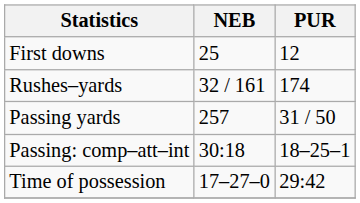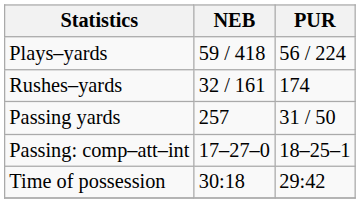- row: (57, 53)
+ row: (58, 53)
(222, 149) 30:18 -> (234, 149) 17–27–0
(234, 182) 17–27–0 -> (222, 182) 30:18
